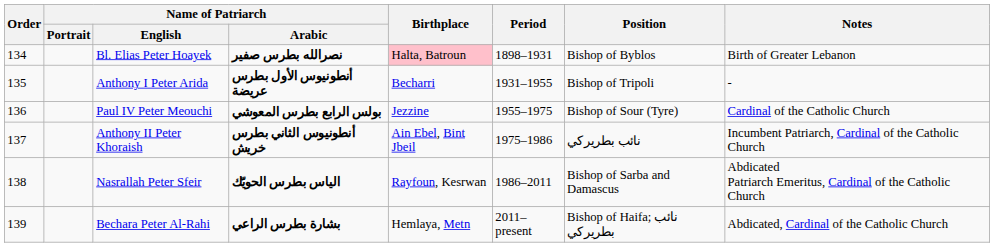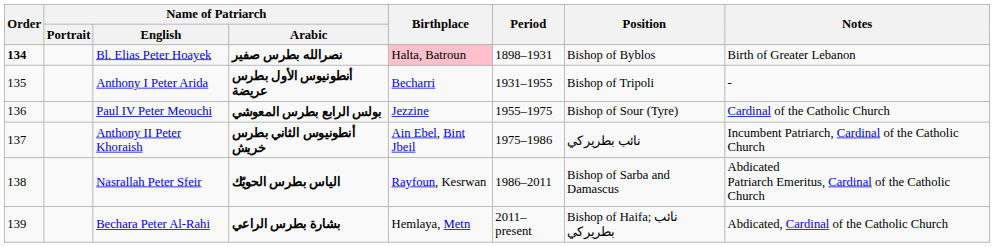(17, 55) normal -> (17, 55) bold
